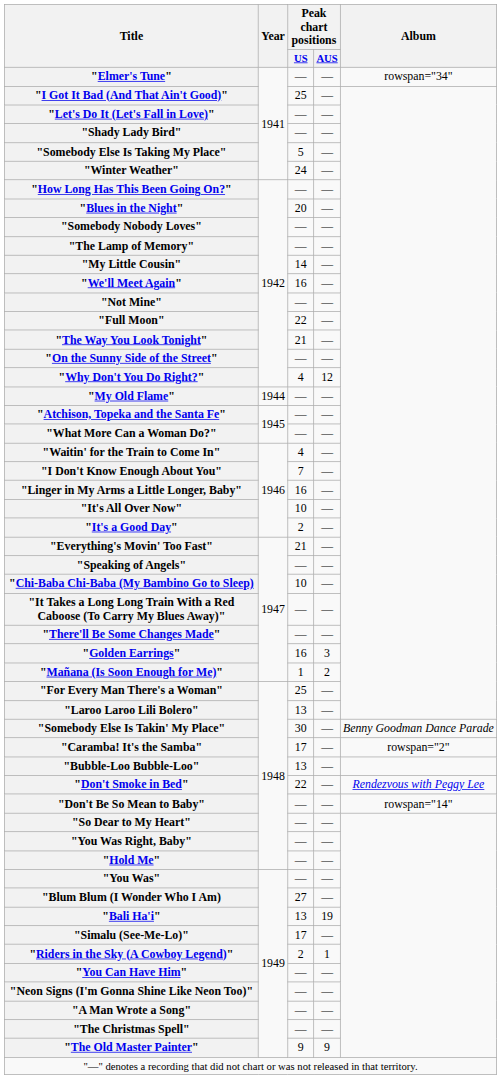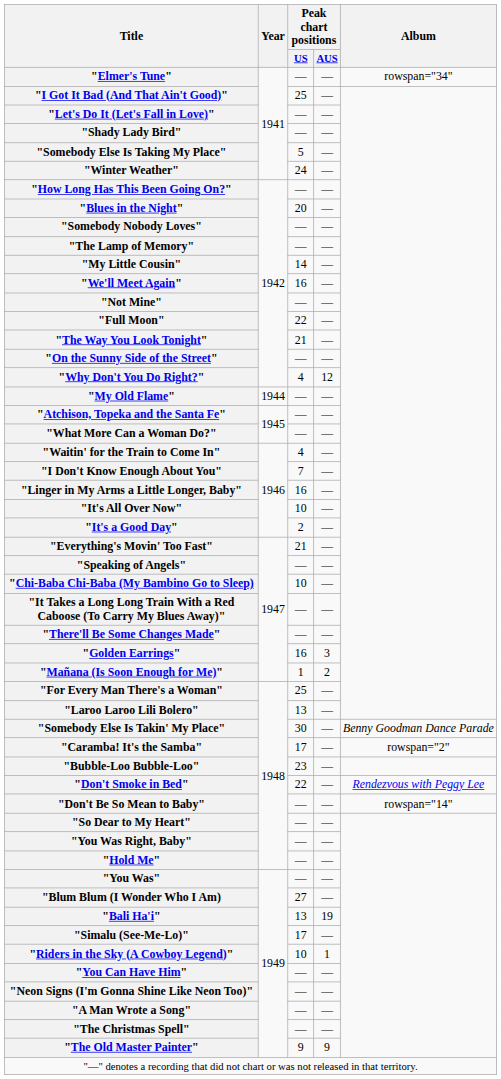(301, 766) 13 -> (301, 766) 23
(301, 953) 2 -> (301, 953) 10
